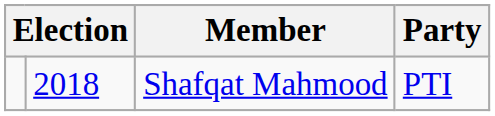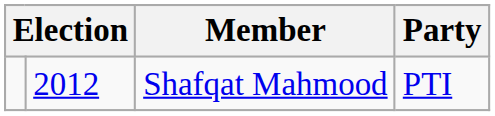(66, 82) 2018 -> (66, 82) 2012
